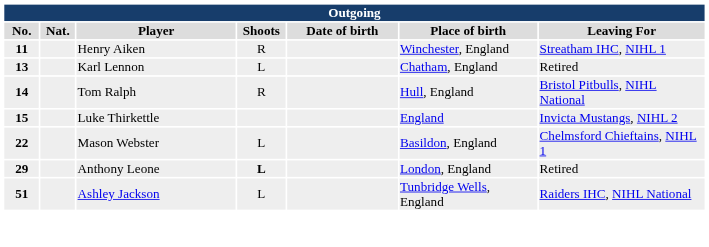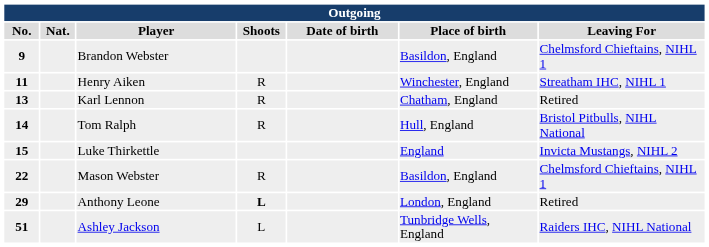+ row: (123, 56)
(261, 67) L -> (261, 99) R
(261, 143) L -> (261, 176) R
